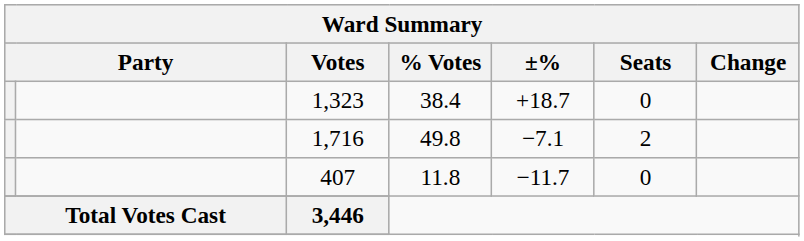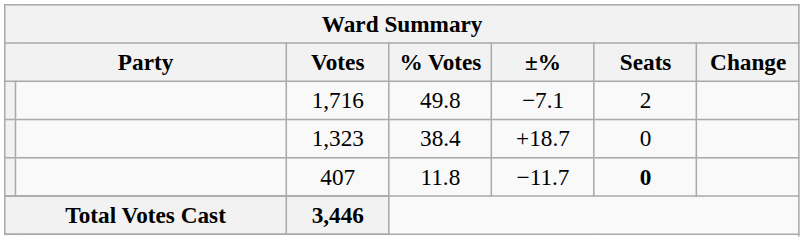rows swapped: (338, 138) <-> (338, 100)
(646, 177) normal -> (646, 177) bold
